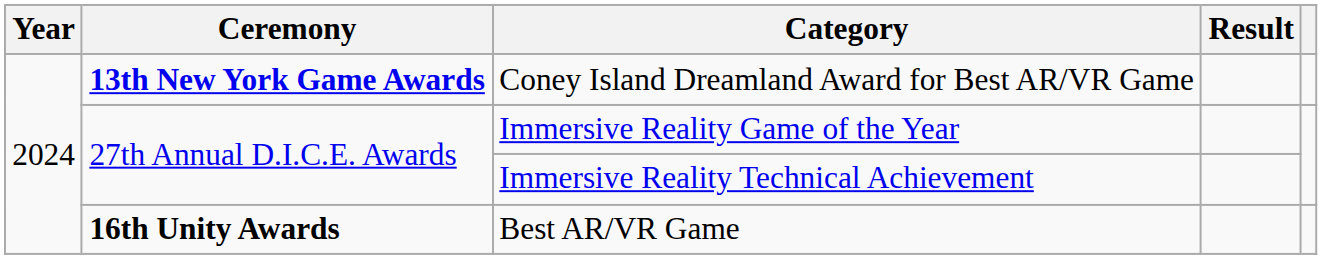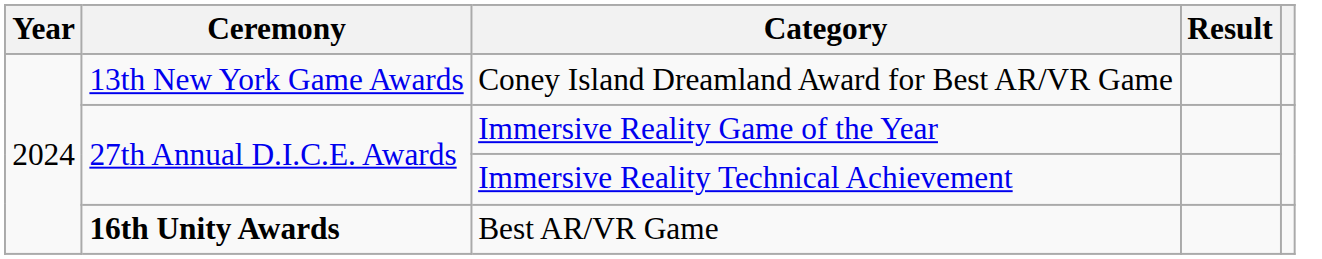(287, 79) bold -> (277, 79) normal
